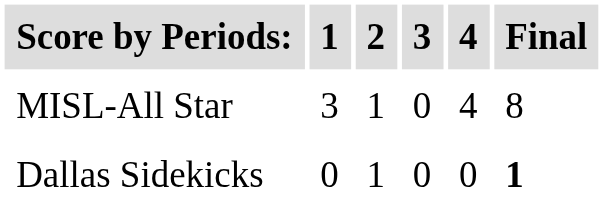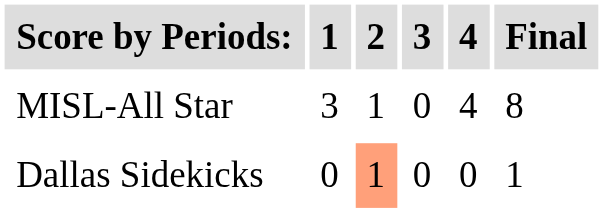(376, 174) no background -> (376, 174) lightsalmon background
(514, 174) bold -> (514, 174) normal
